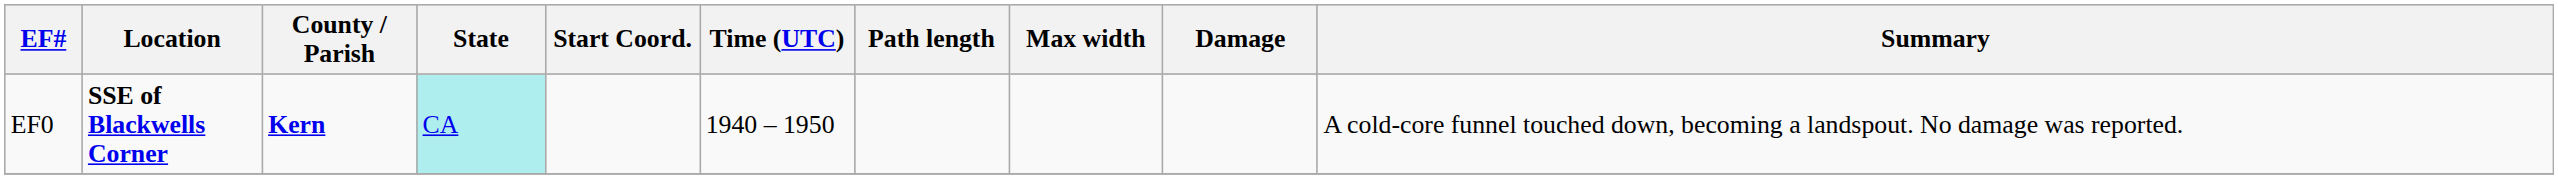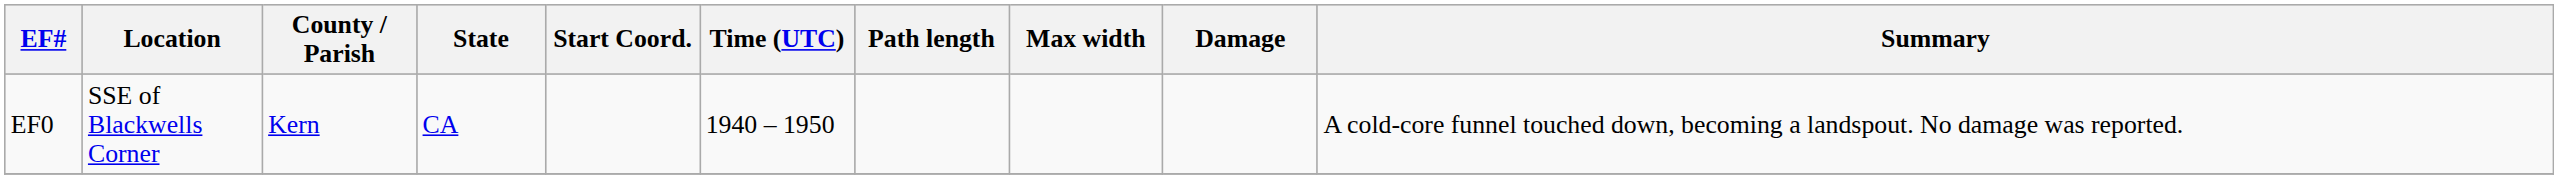(147, 123) bold -> (145, 123) normal
(297, 123) bold -> (294, 123) normal
(440, 123) paleturquoise background -> (440, 123) no background
